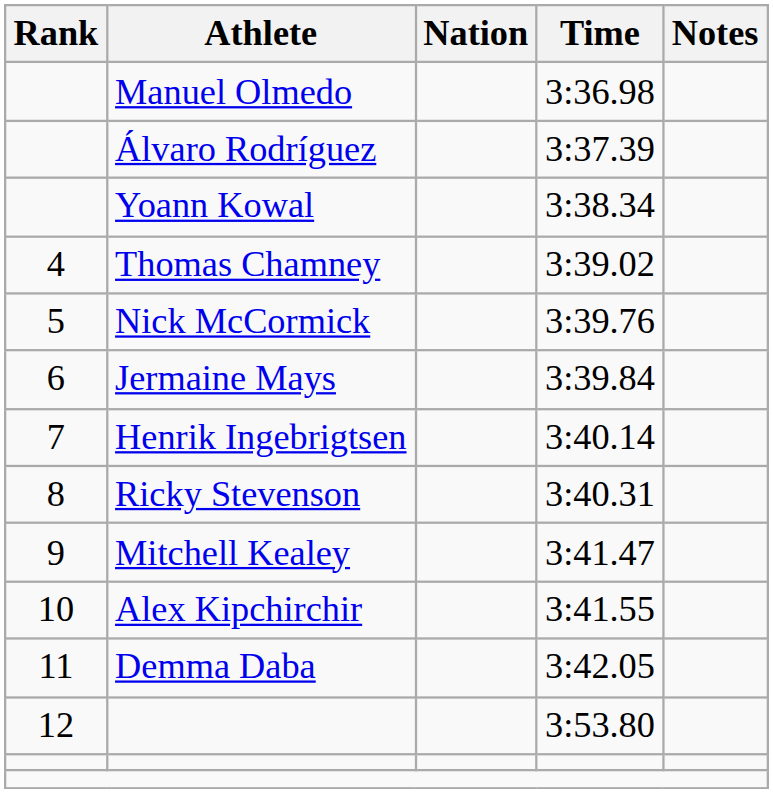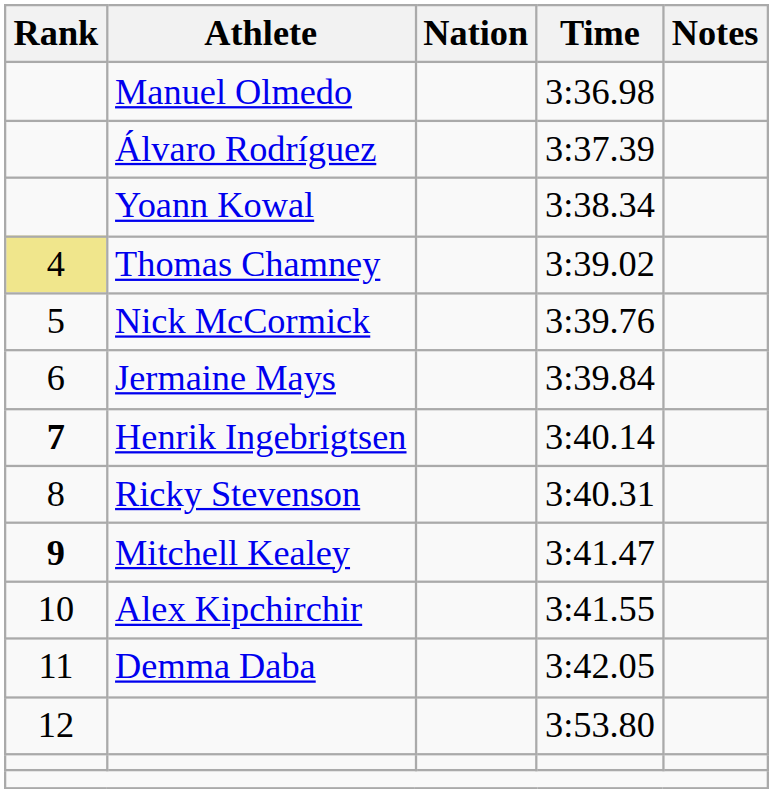(56, 263) no background -> (56, 263) khaki background
(56, 436) normal -> (56, 436) bold
(56, 551) normal -> (56, 551) bold
